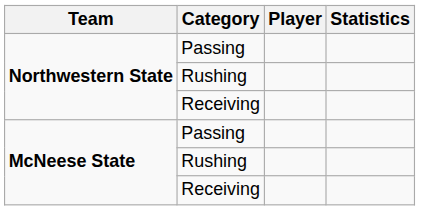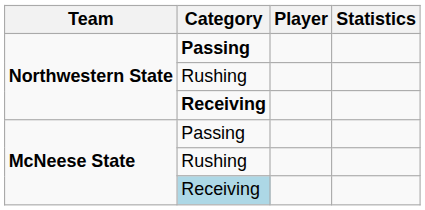(213, 48) normal -> (216, 48) bold
(221, 104) normal -> (224, 104) bold
(221, 190) no background -> (221, 190) lightblue background
